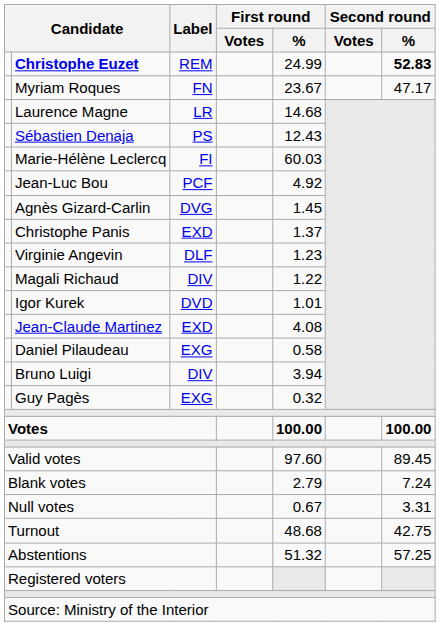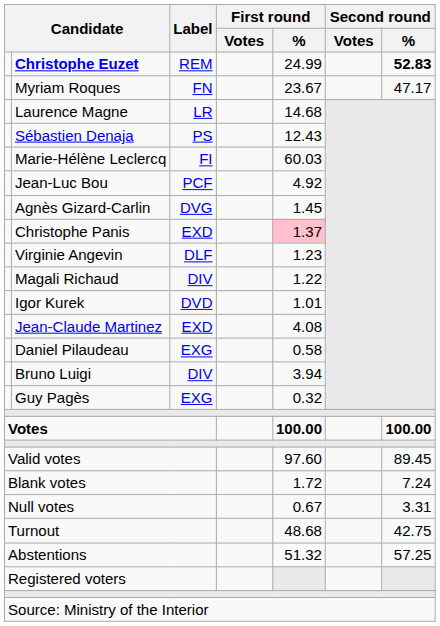(307, 231) no background -> (307, 231) pink background
(307, 483) 2.79 -> (307, 483) 1.72
